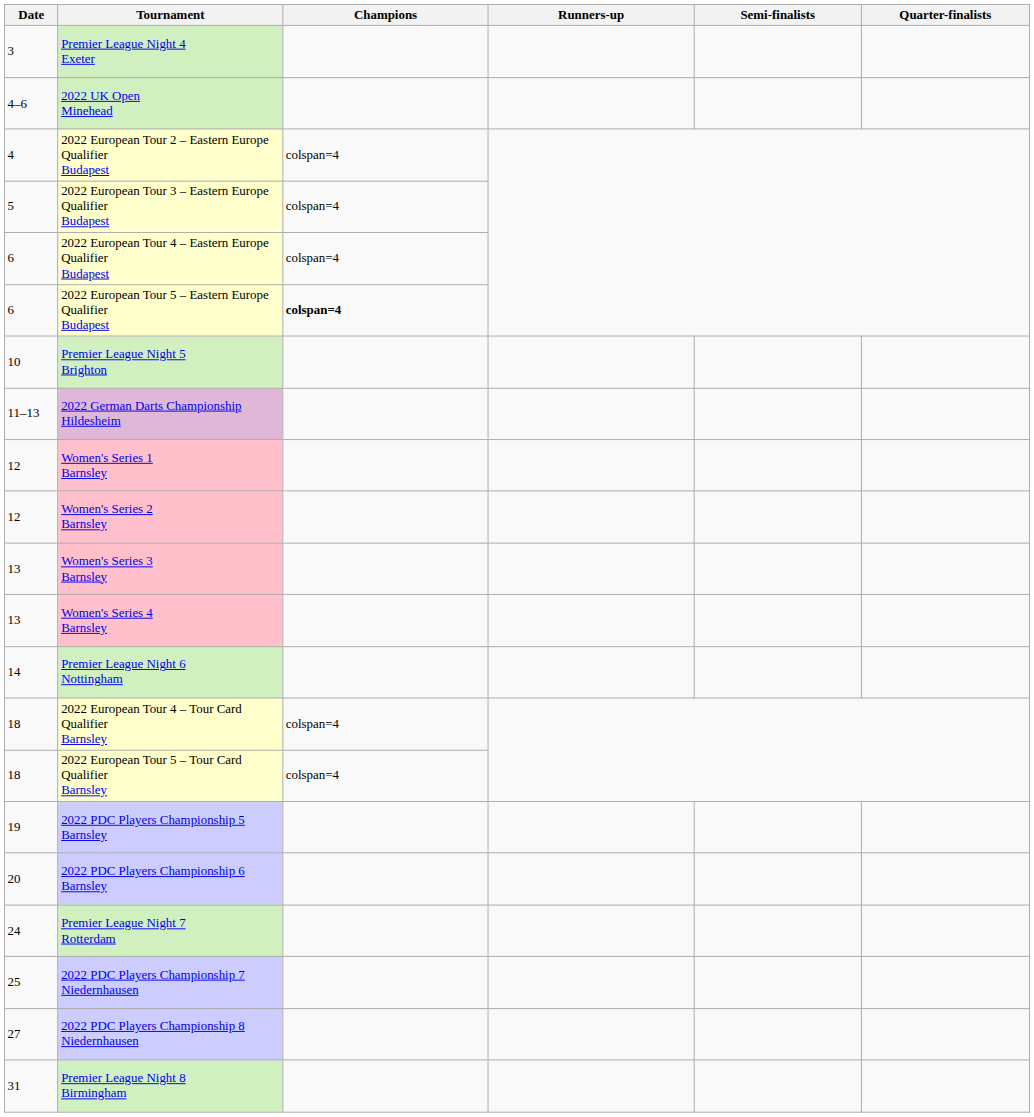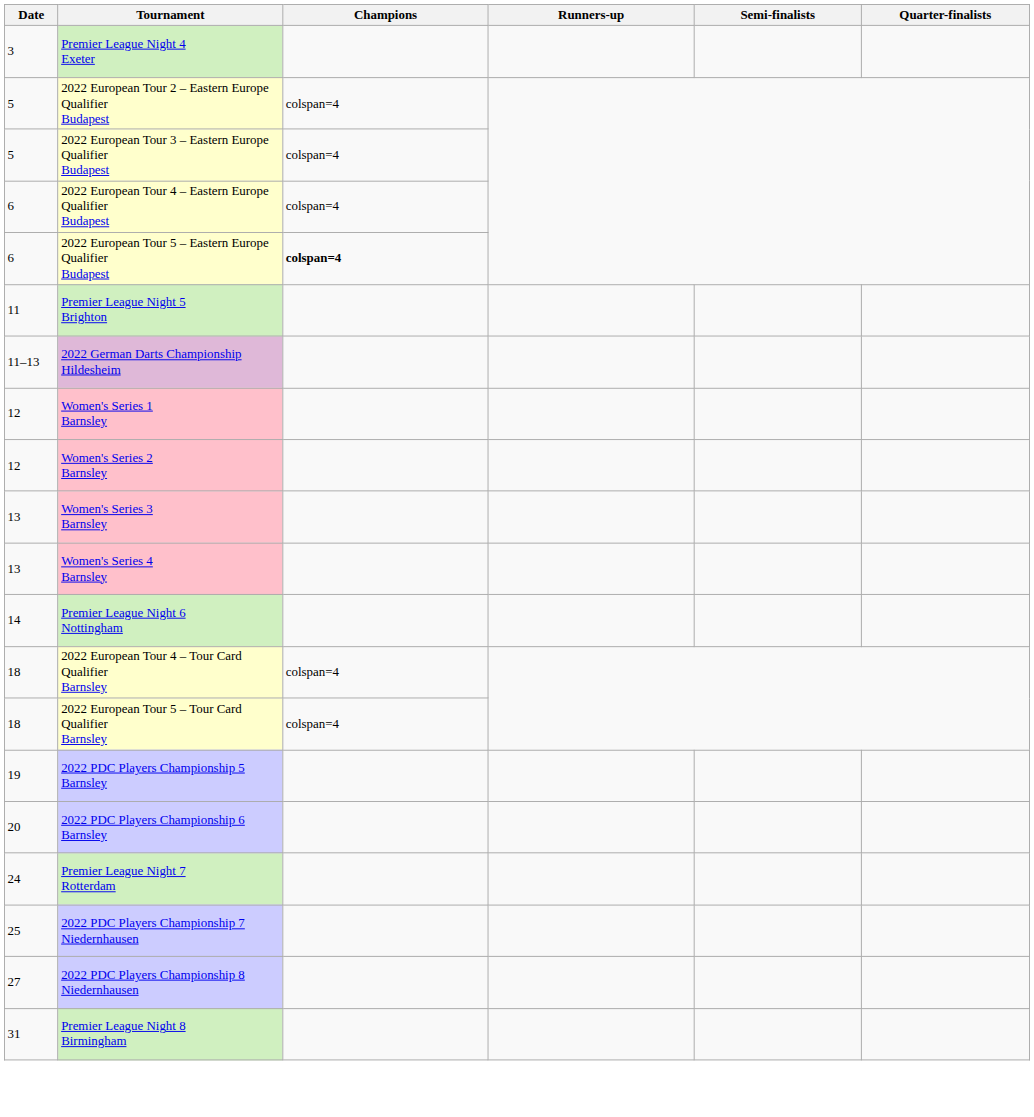- row: (101, 102)
(11, 154) 4 -> (11, 102) 5
(14, 361) 10 -> (14, 309) 11
